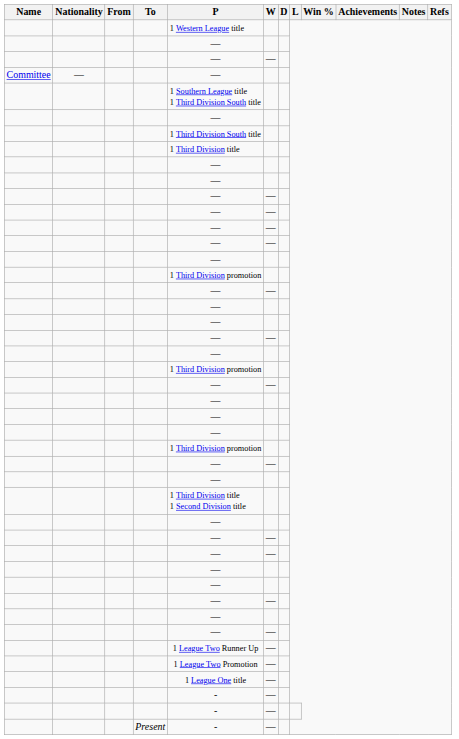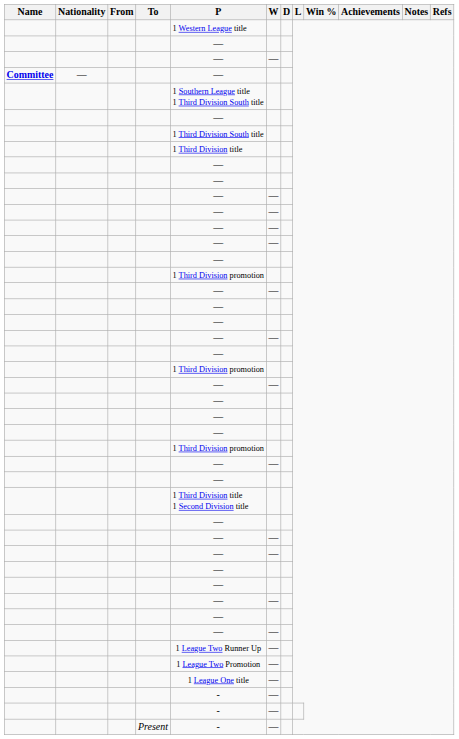(29, 75) normal -> (30, 75) bold
